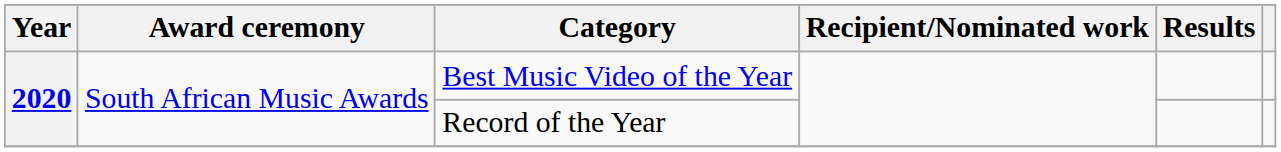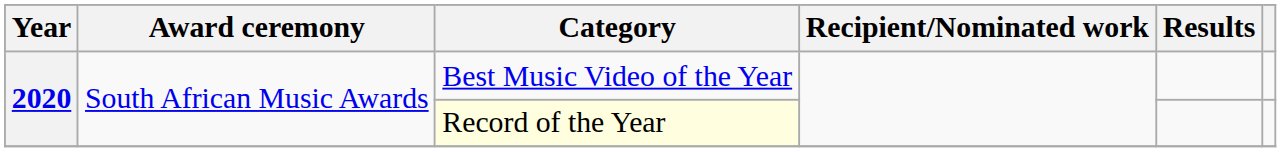(554, 122) no background -> (554, 122) lightyellow background
